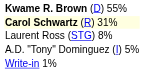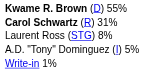(61, 22) lightyellow background -> (61, 22) no background
